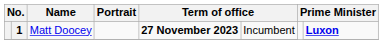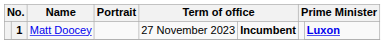(190, 30) bold -> (188, 30) normal
(269, 30) normal -> (268, 30) bold
